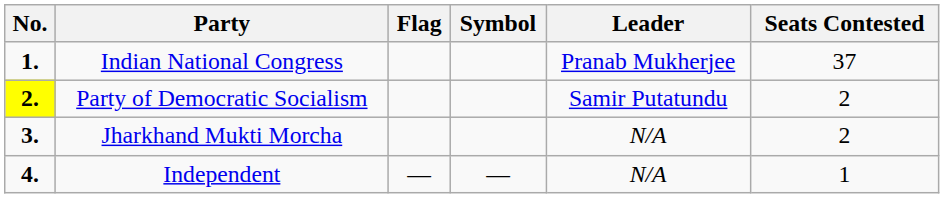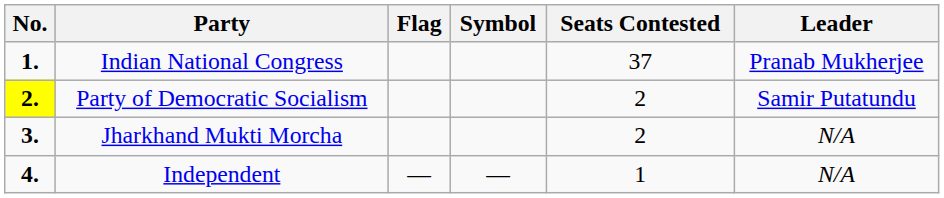columns swapped: (648, 23) <-> (844, 23)
